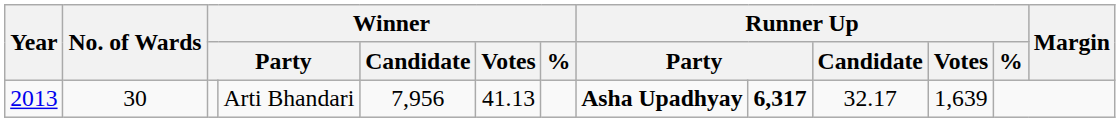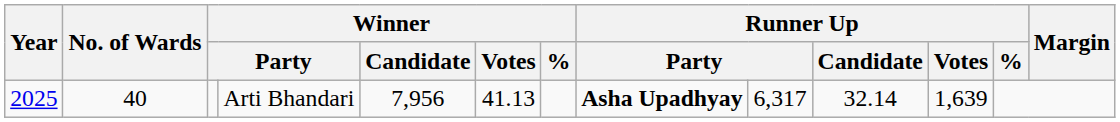(34, 98) 2013 -> (34, 98) 2025
(135, 98) 30 -> (135, 98) 40
(780, 98) bold -> (780, 98) normal
(870, 98) 32.17 -> (870, 98) 32.14
